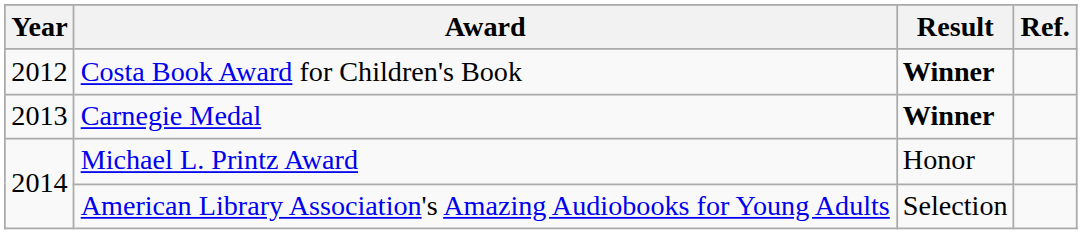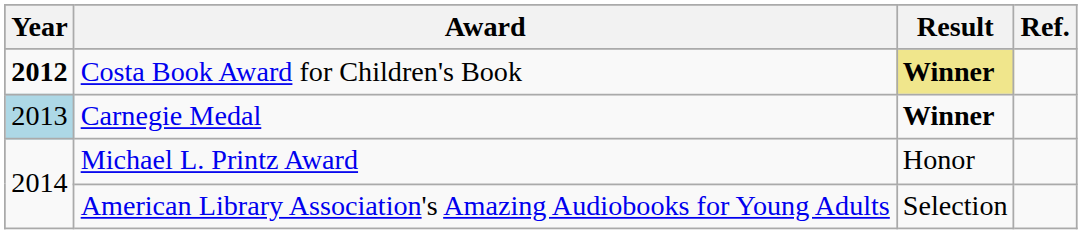(40, 71) normal -> (40, 71) bold
(949, 71) no background -> (949, 71) khaki background
(40, 116) no background -> (40, 116) lightblue background
